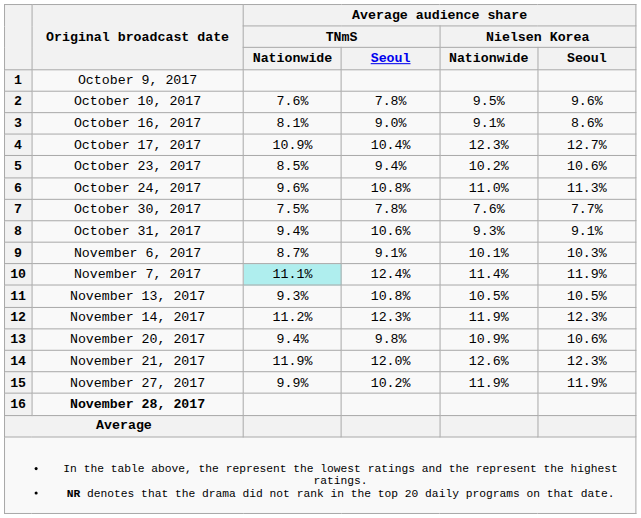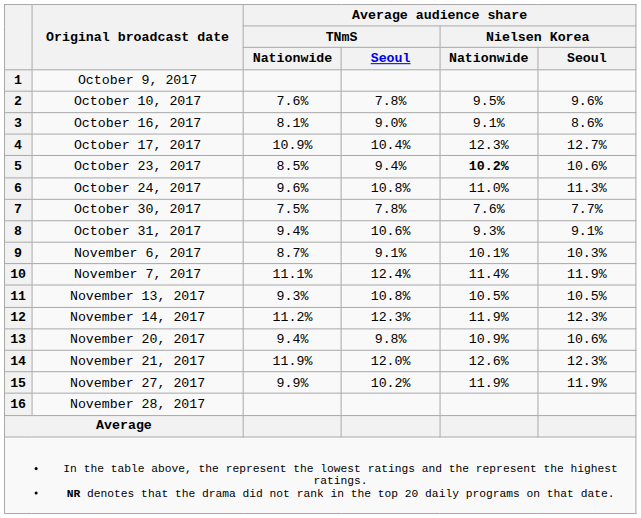(489, 167) normal -> (489, 167) bold
(292, 275) paleturquoise background -> (292, 275) no background
(138, 404) bold -> (138, 404) normal
